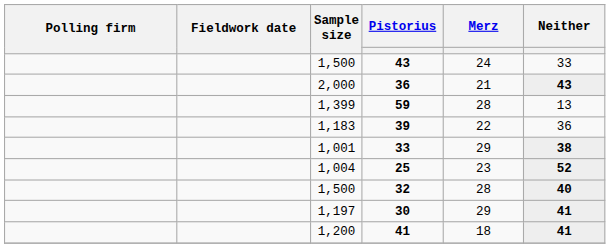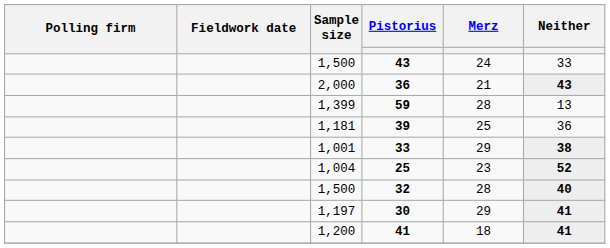(336, 127) 1,183 -> (336, 127) 1,181
(483, 127) 22 -> (483, 127) 25
